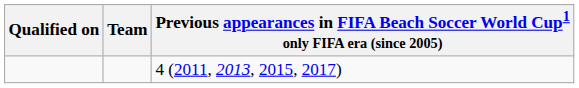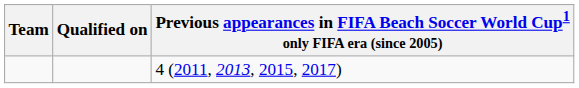columns swapped: (127, 30) <-> (54, 30)
